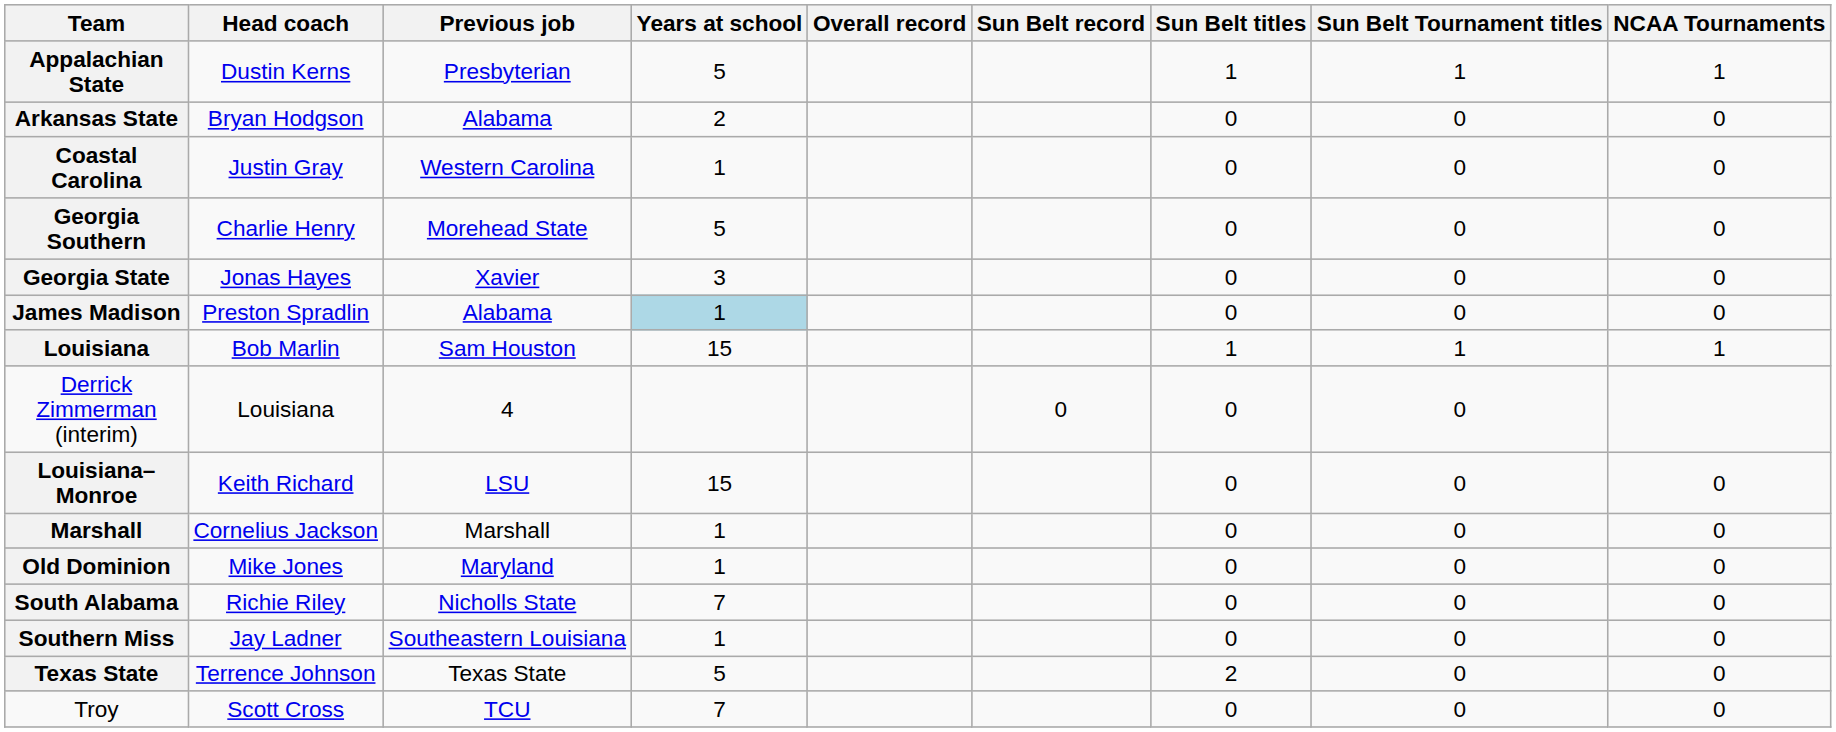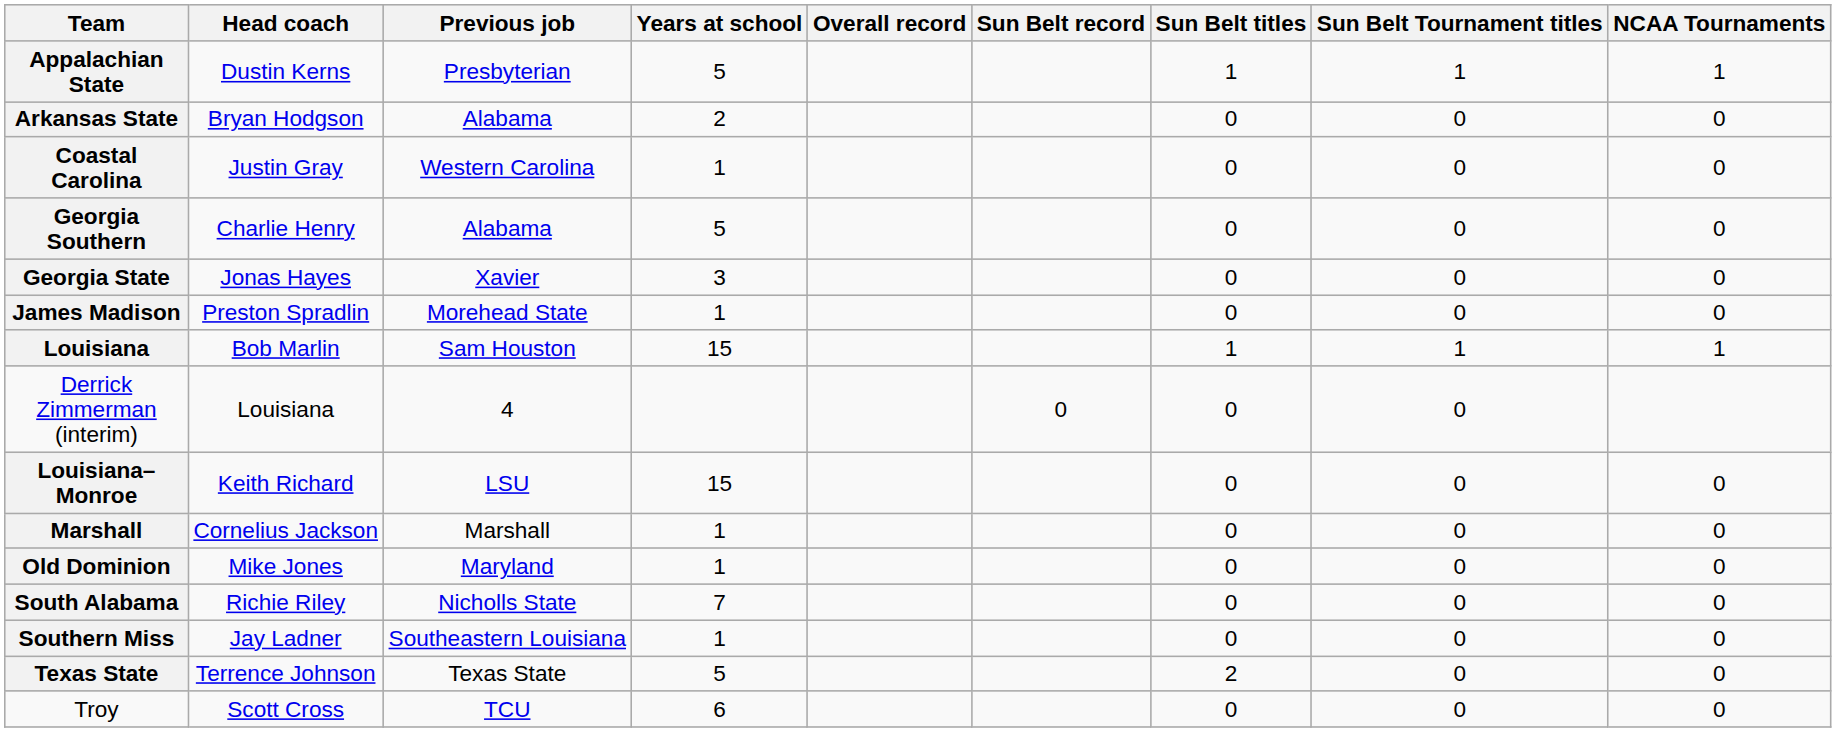(507, 229) Morehead State -> (507, 229) Alabama
(507, 313) Alabama -> (507, 313) Morehead State
(719, 313) lightblue background -> (719, 313) no background
(719, 710) 7 -> (719, 710) 6
